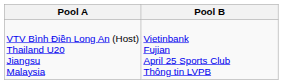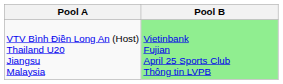(187, 55) no background -> (187, 55) lightgreen background
